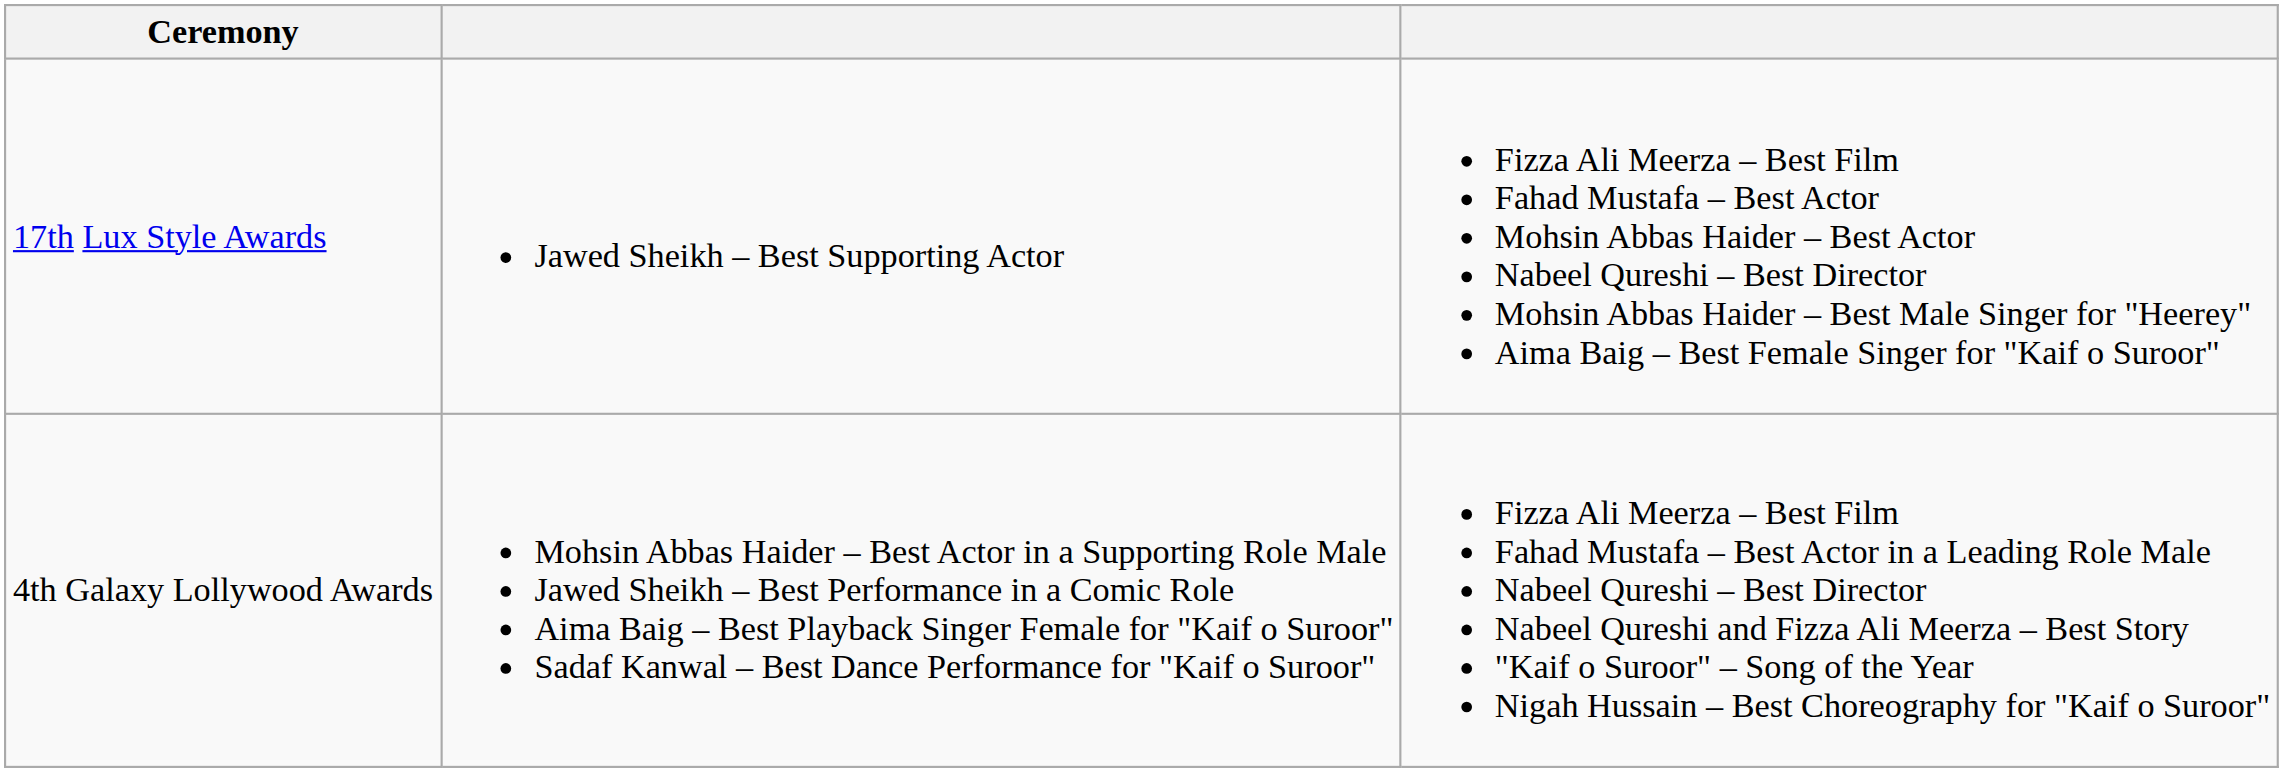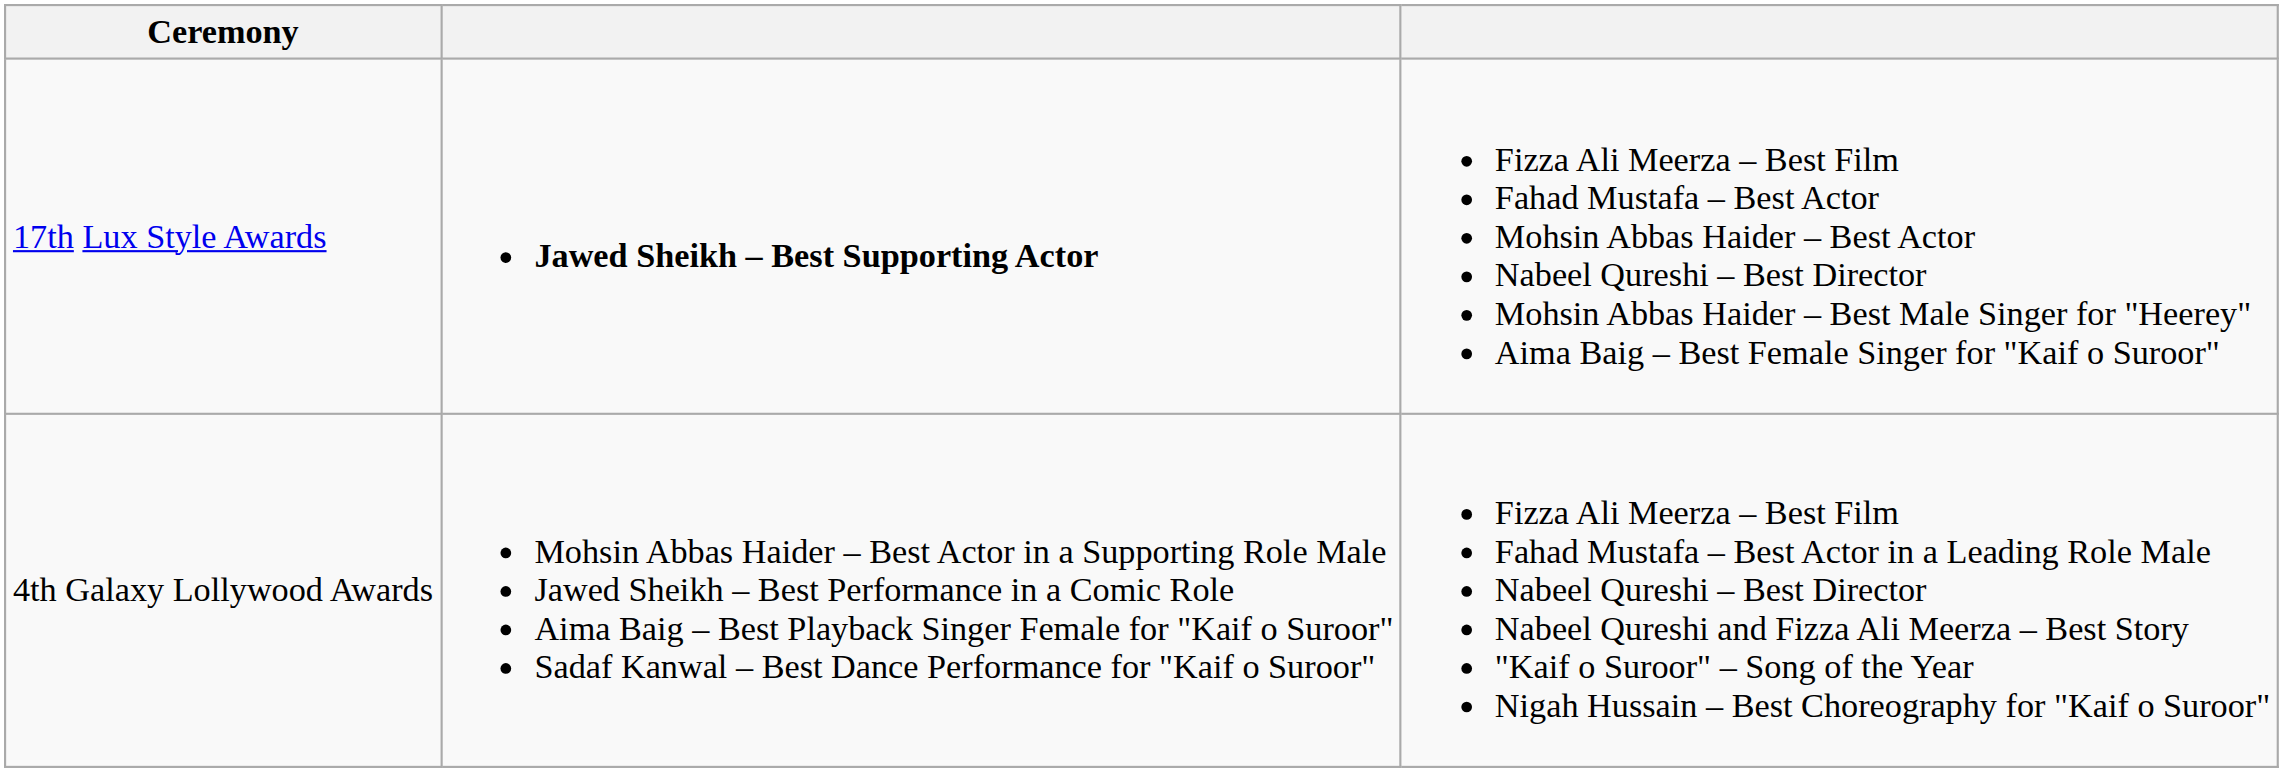(921, 256) normal -> (921, 256) bold
